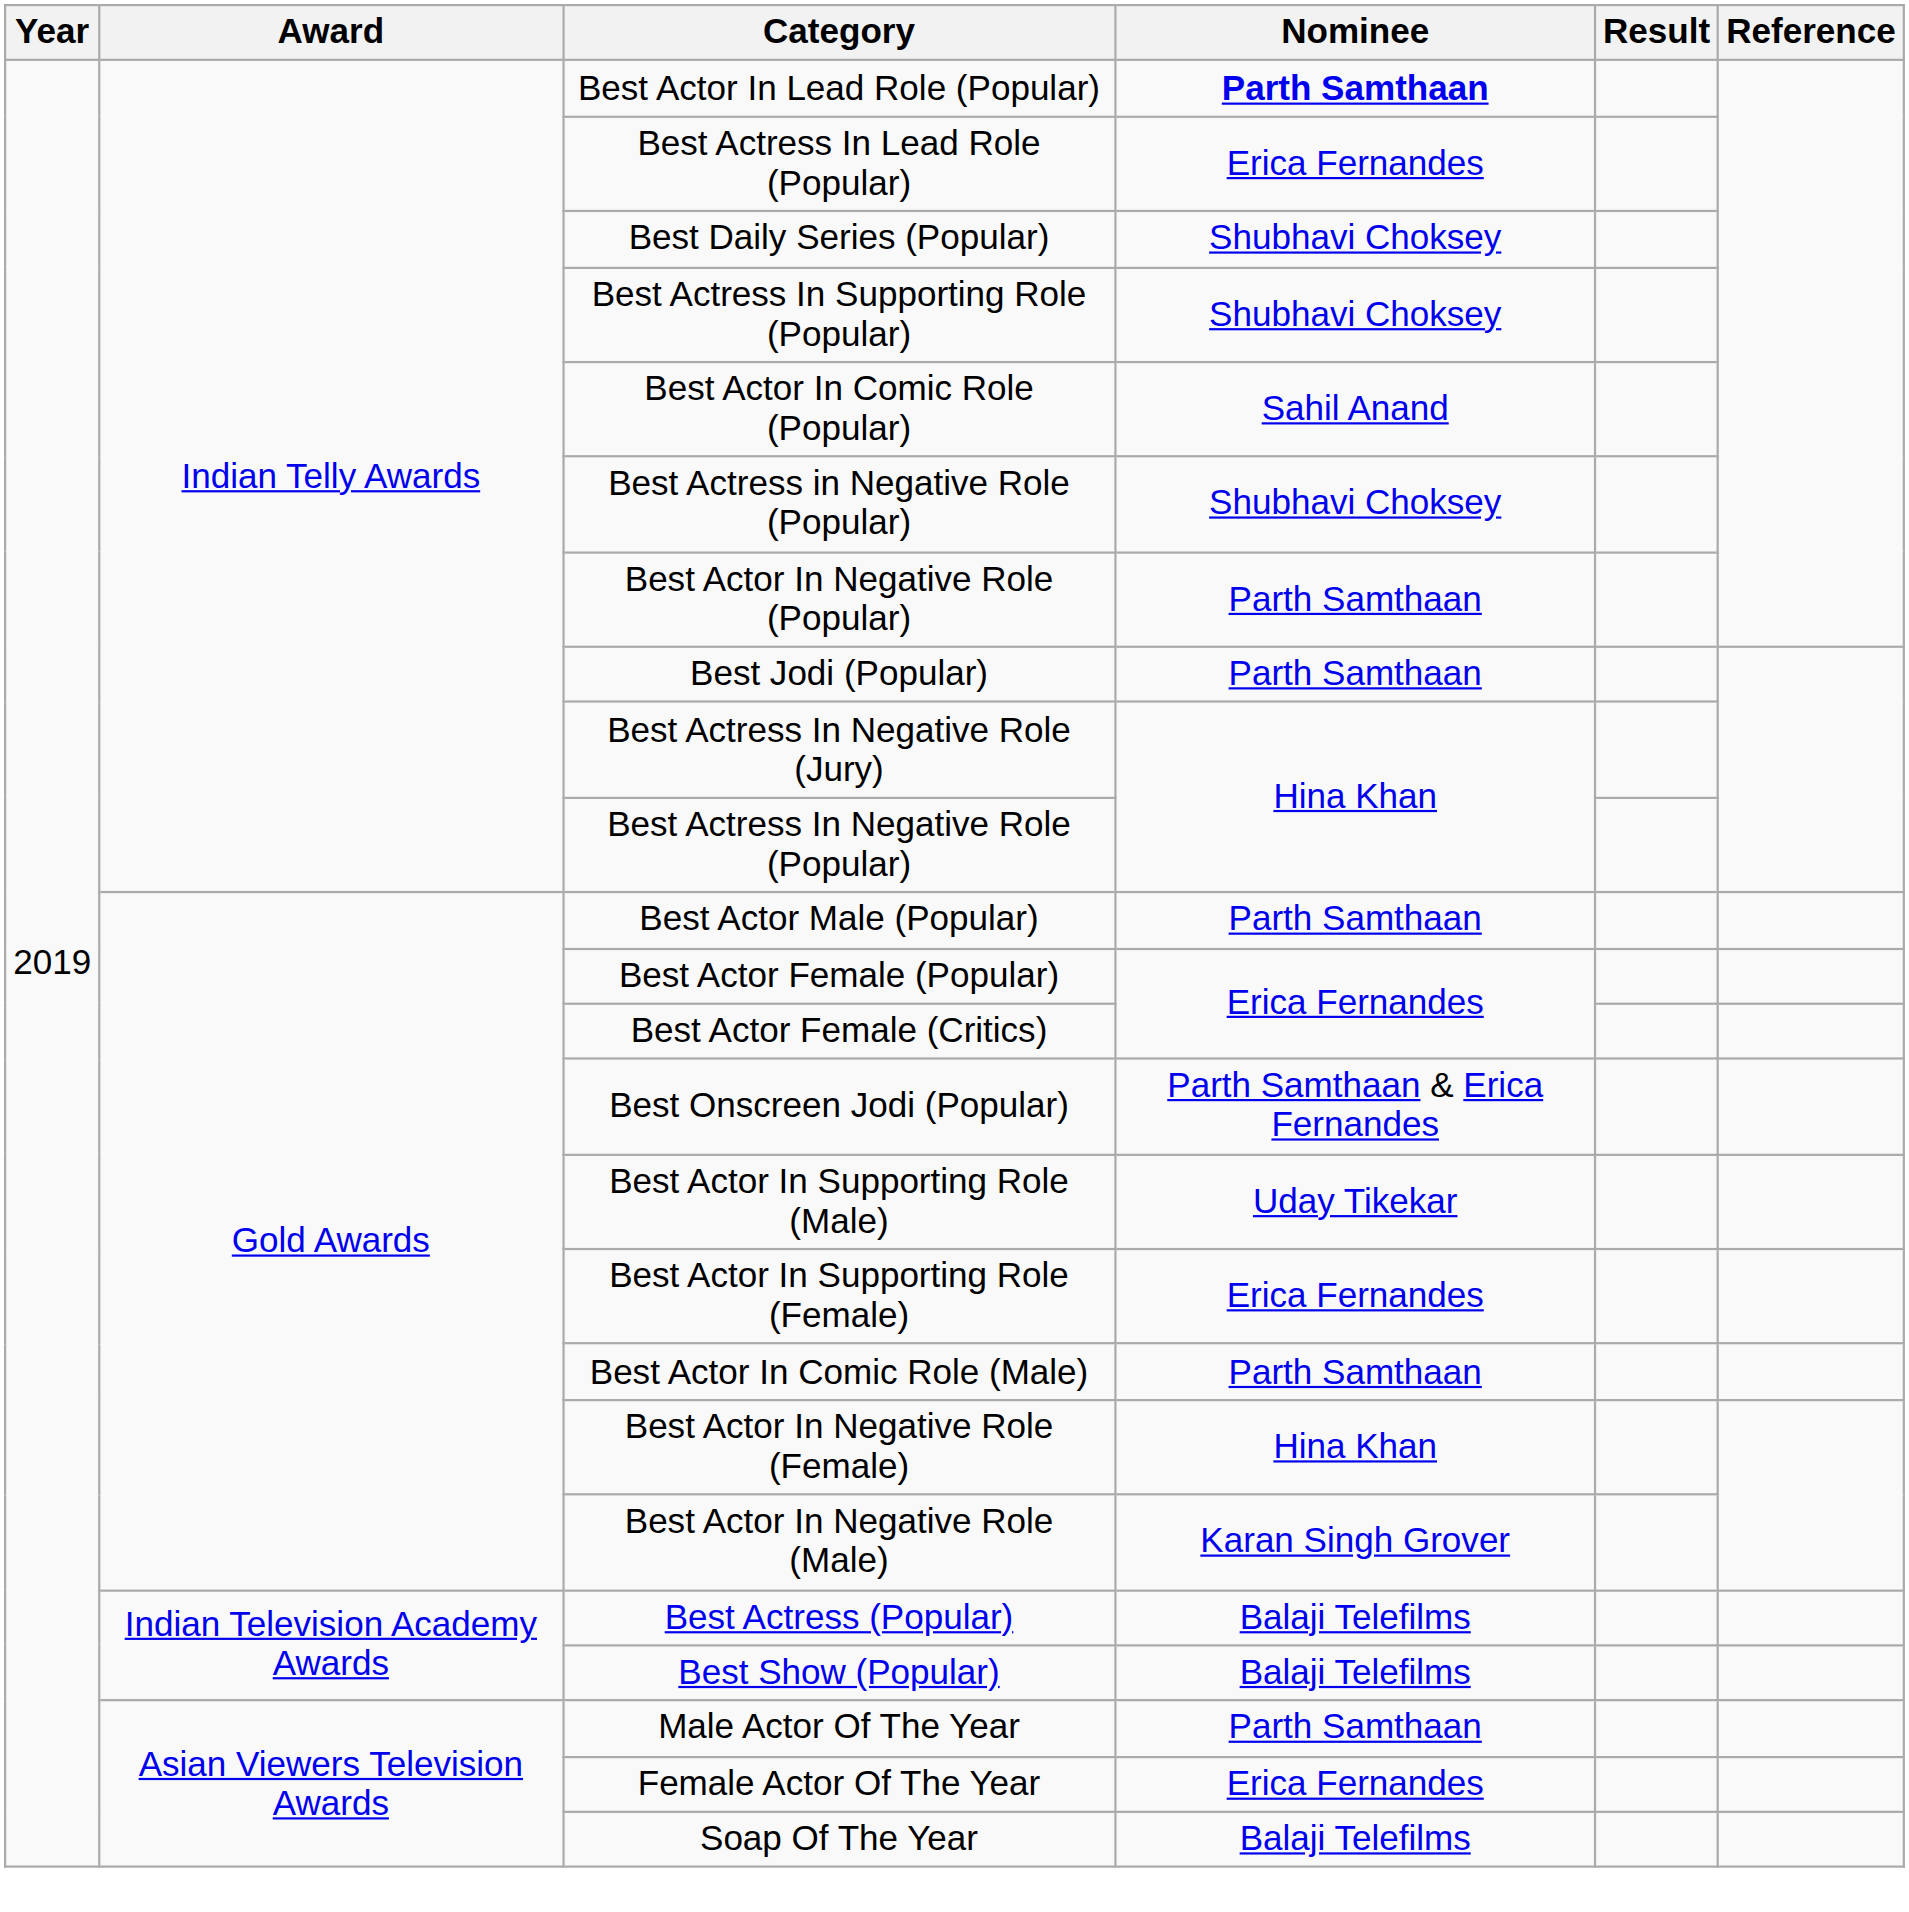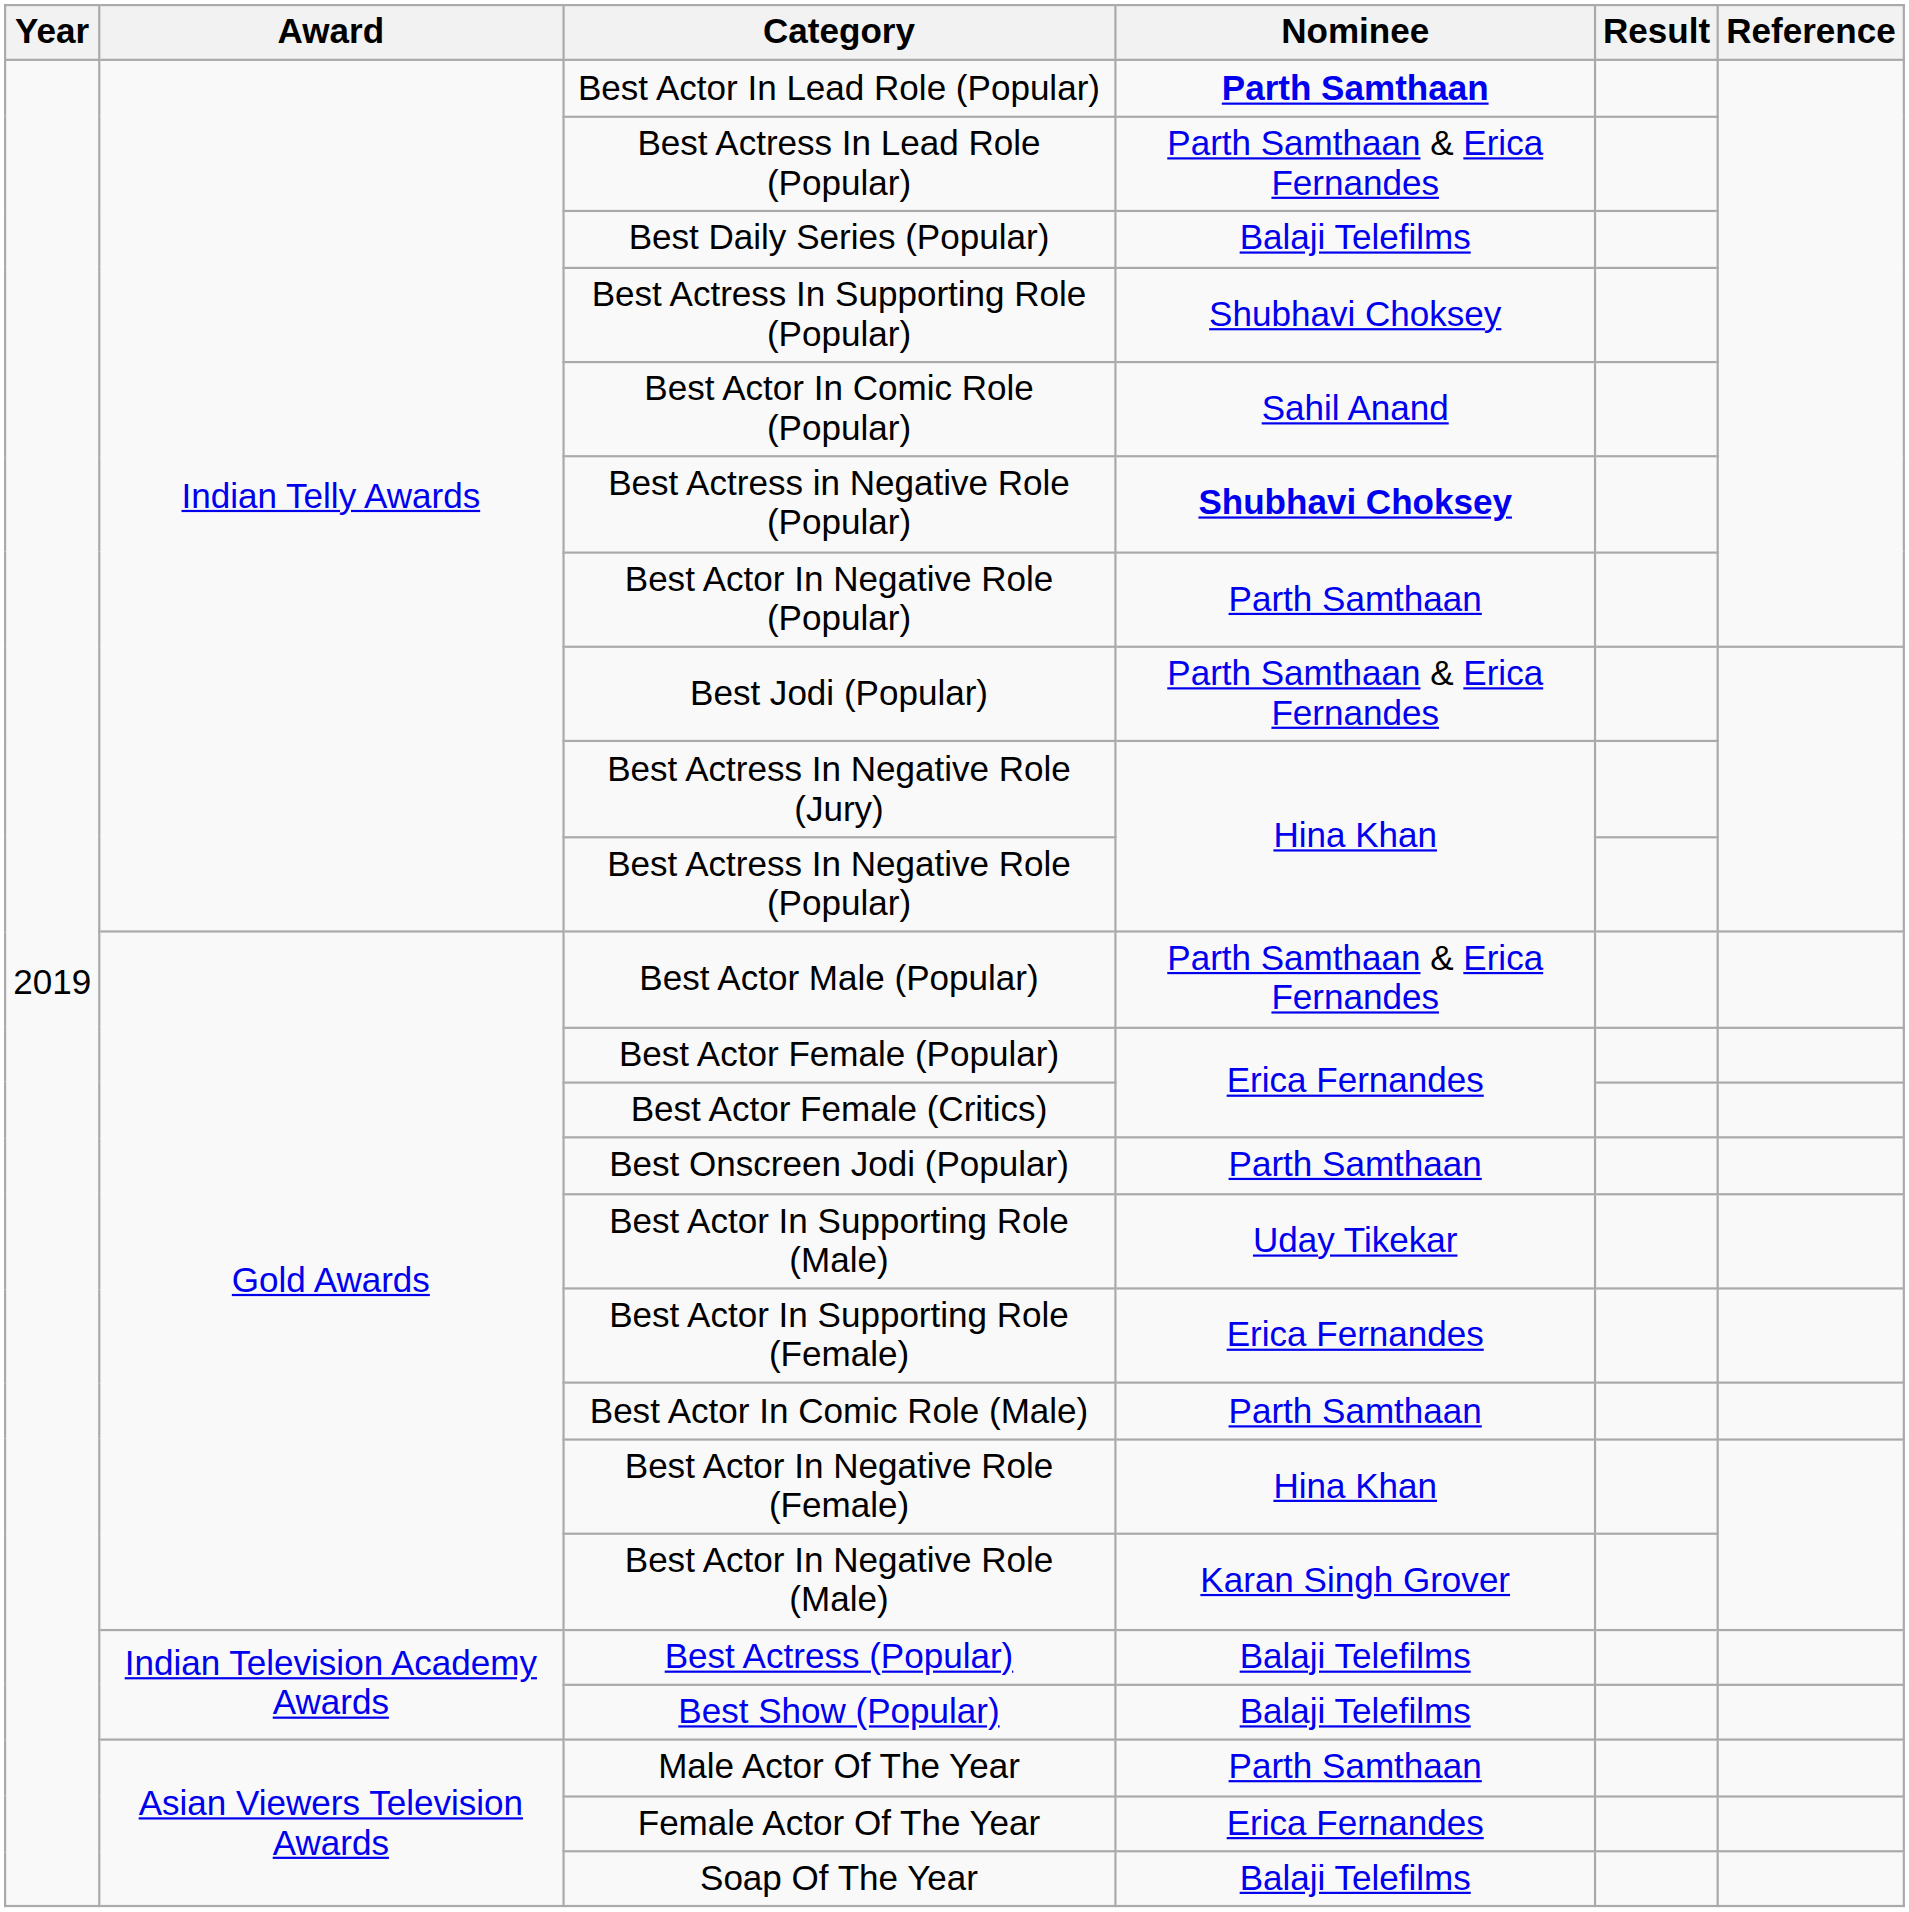(1355, 163) Erica Fernandes -> (1355, 163) Parth Samthaan & Erica Fernandes
(1355, 238) Shubhavi Choksey -> (1355, 238) Balaji Telefilms
(1355, 503) normal -> (1355, 503) bold
(1355, 673) Parth Samthaan -> (1355, 693) Parth Samthaan & Erica Fernandes
(1355, 919) Parth Samthaan -> (1355, 978) Parth Samthaan & Erica Fernandes
(1355, 1105) Parth Samthaan & Erica Fernandes -> (1355, 1165) Parth Samthaan
